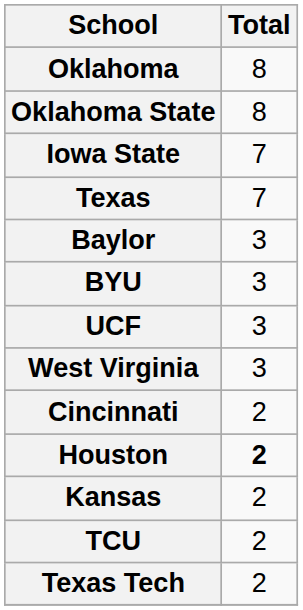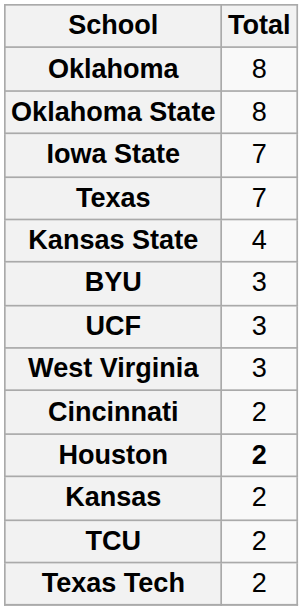+ row: (113, 240)
- row: (113, 240)
